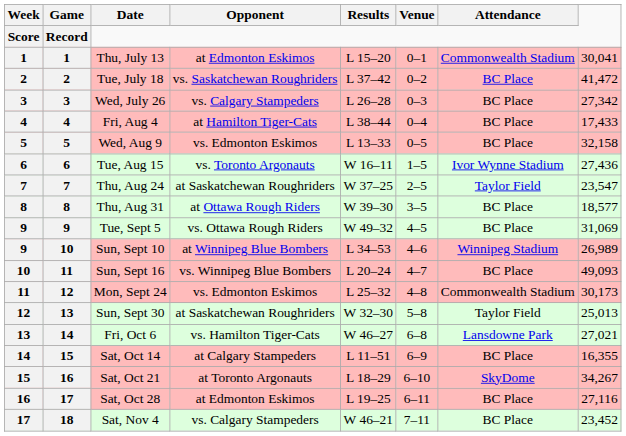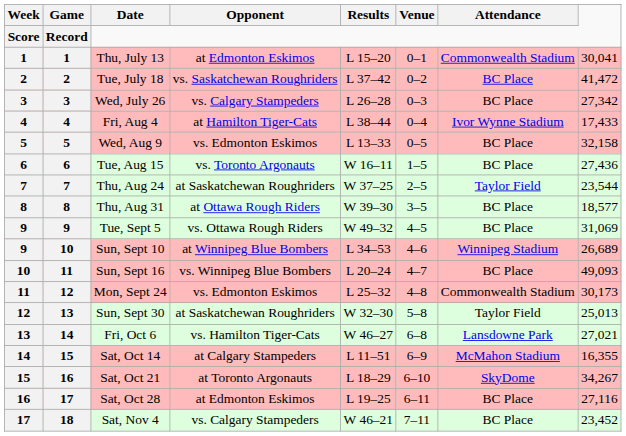(508, 121) BC Place -> (508, 121) Ivor Wynne Stadium
(508, 164) Ivor Wynne Stadium -> (508, 164) BC Place
(599, 185) 23,547 -> (599, 185) 23,544
(599, 249) 26,989 -> (599, 249) 26,689
(508, 356) BC Place -> (508, 356) McMahon Stadium
